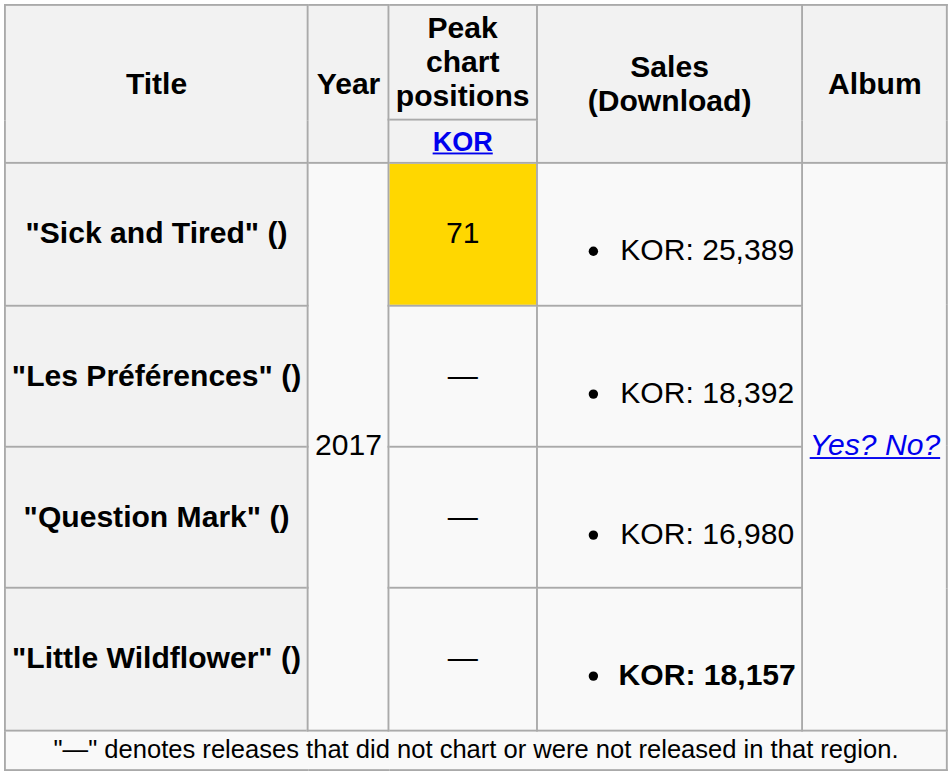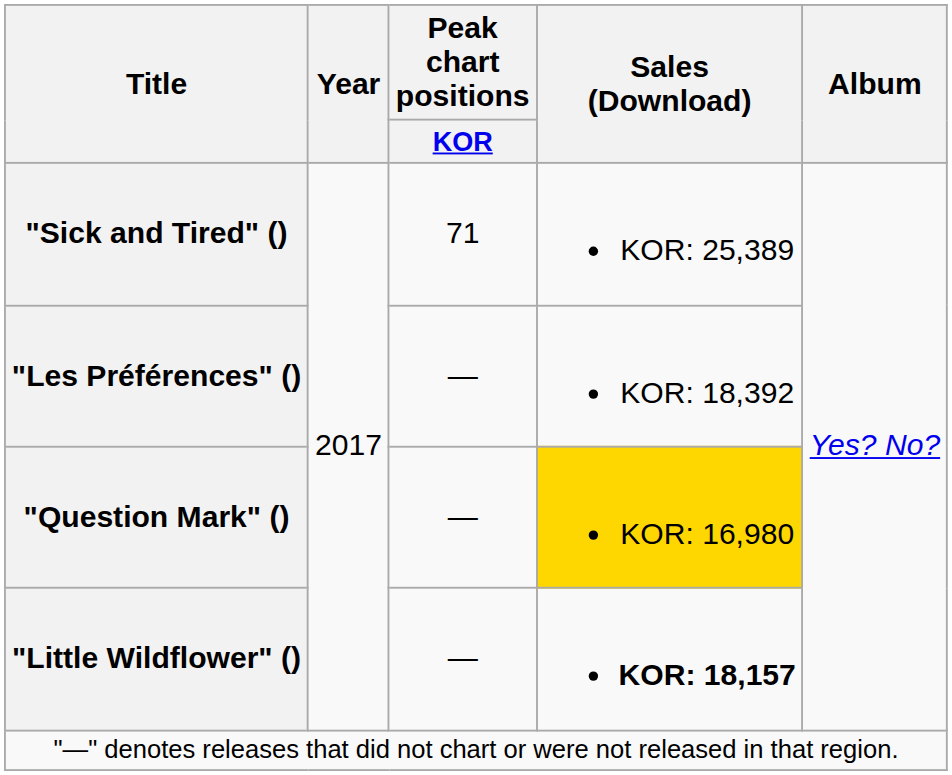(463, 233) gold background -> (463, 233) no background
(670, 534) no background -> (670, 534) gold background
